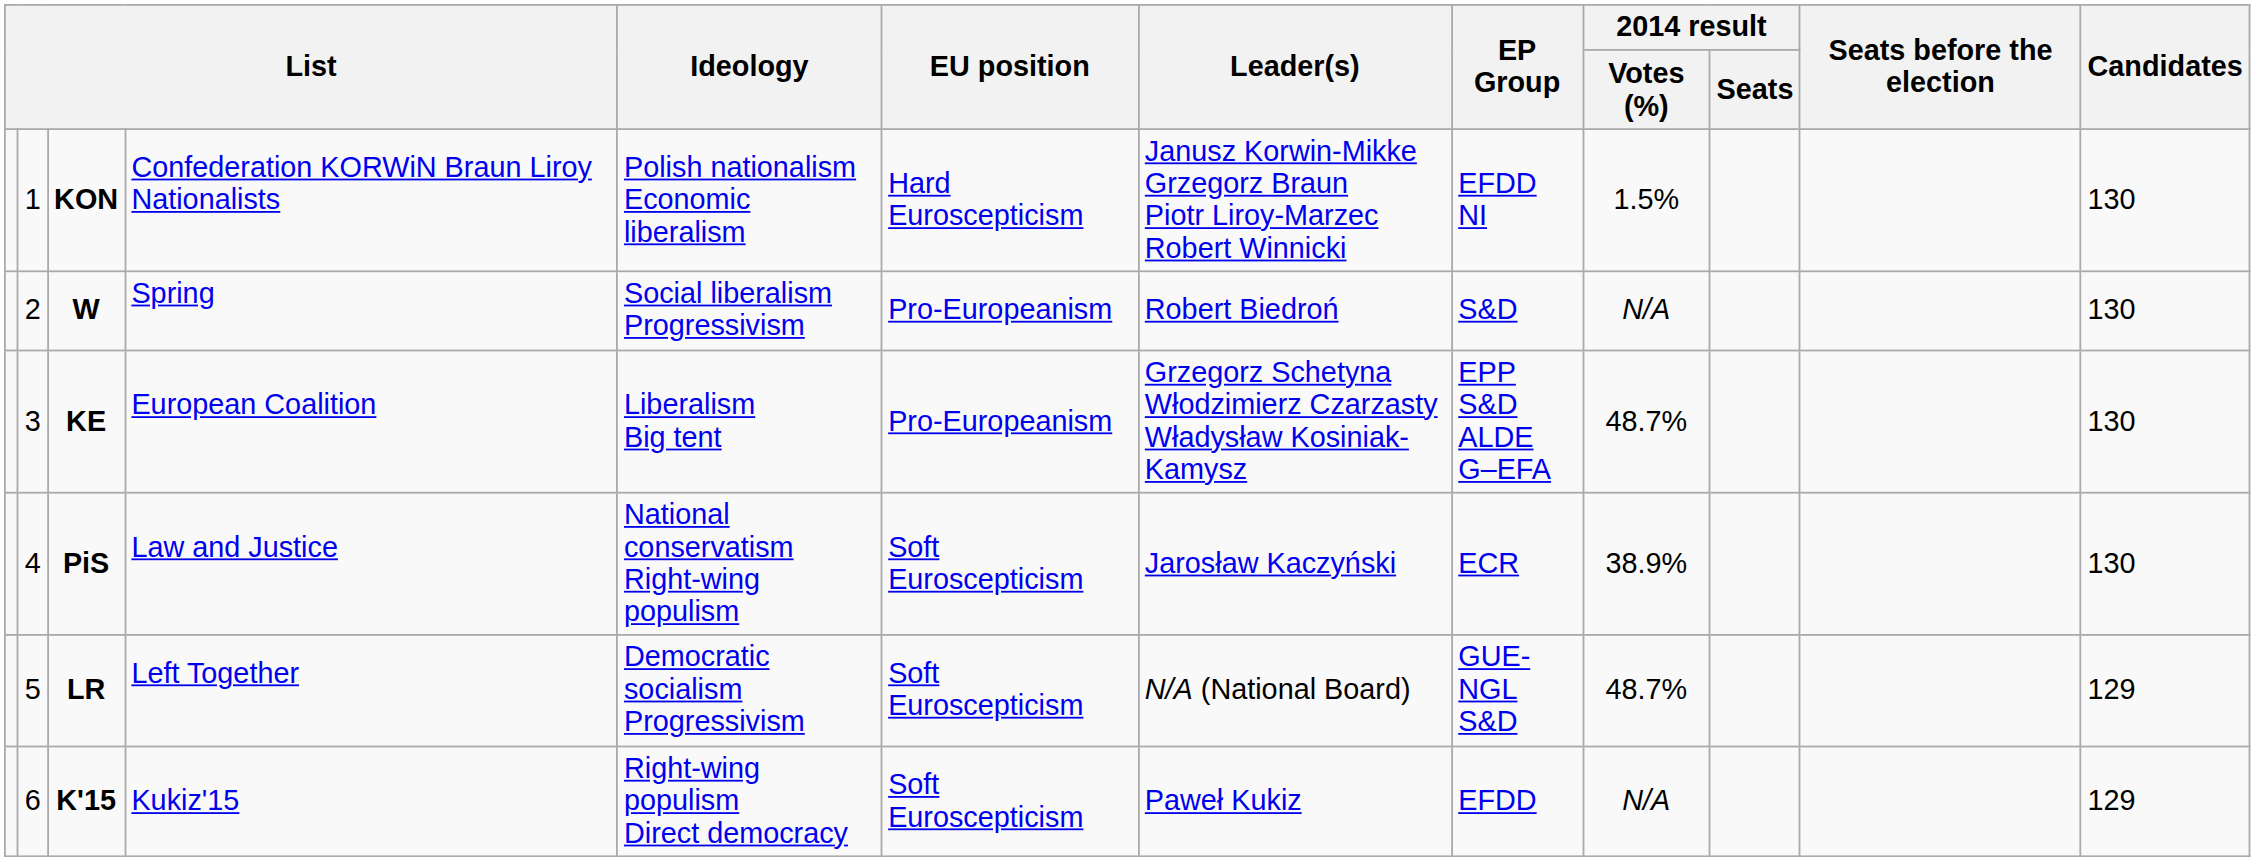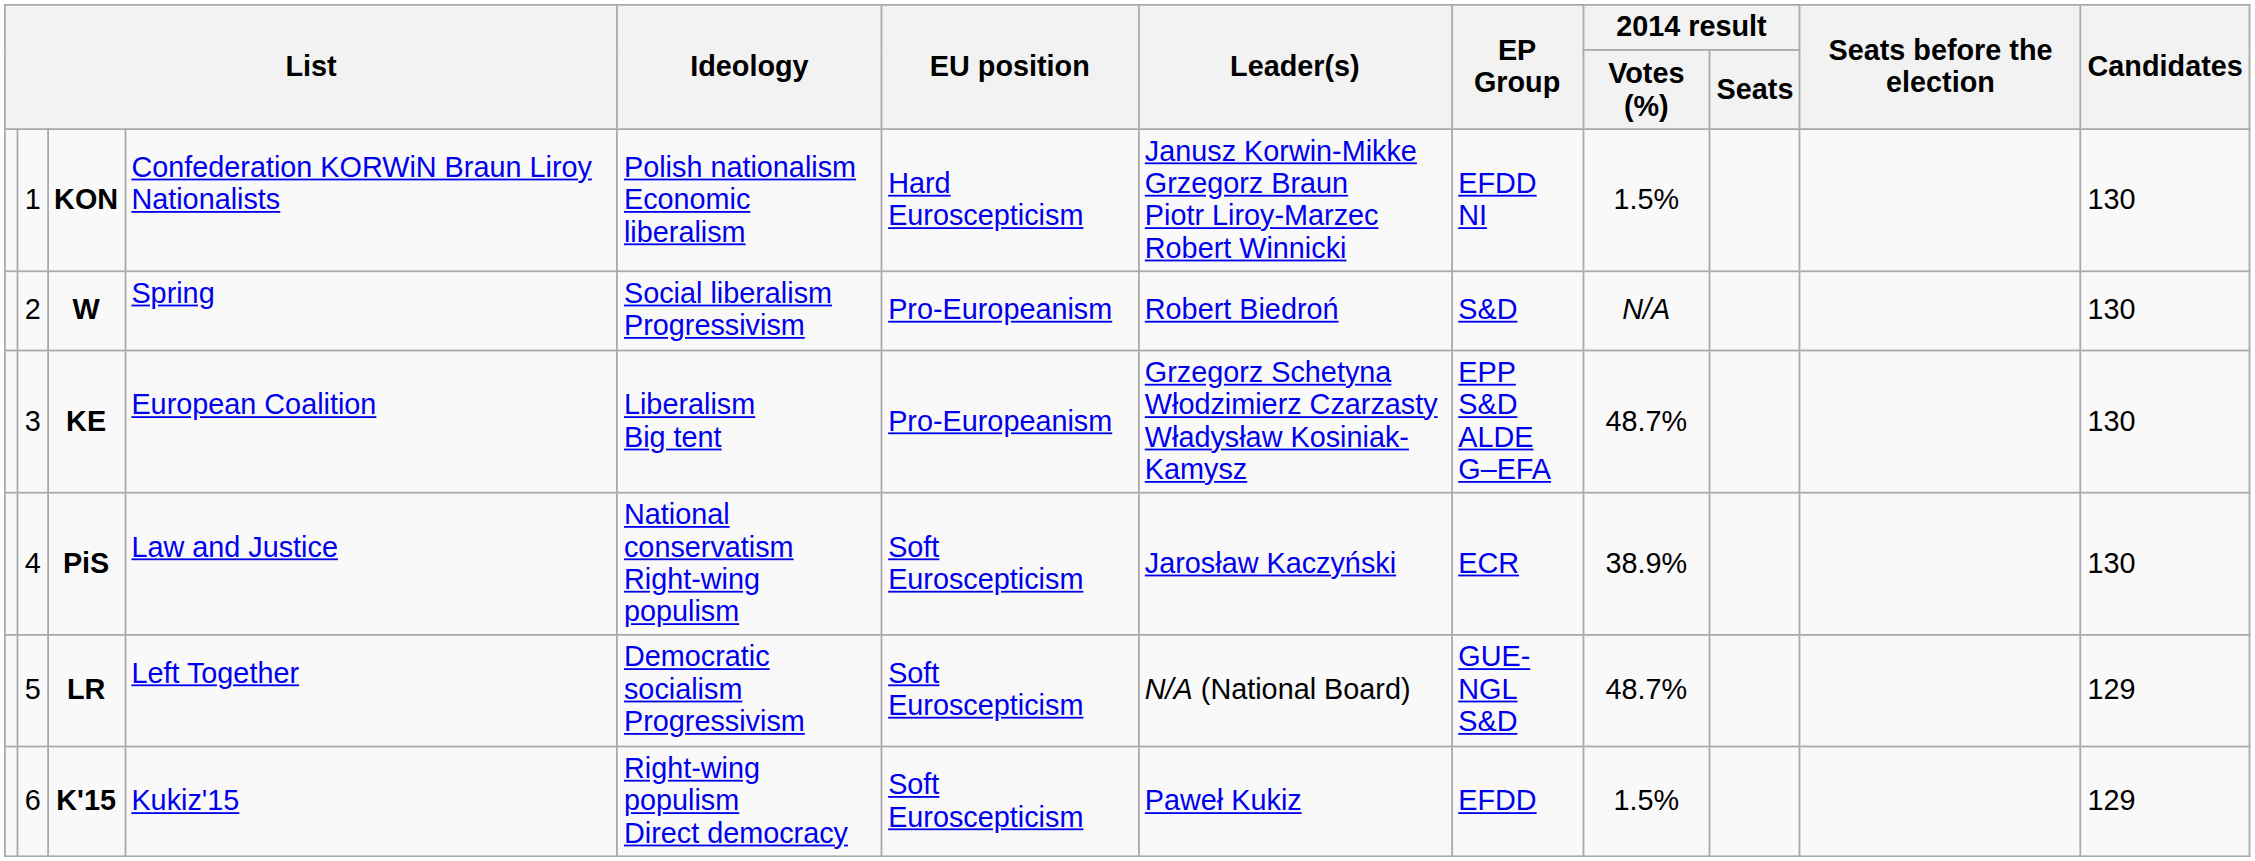(1646, 800) N/A -> (1646, 800) 1.5%
